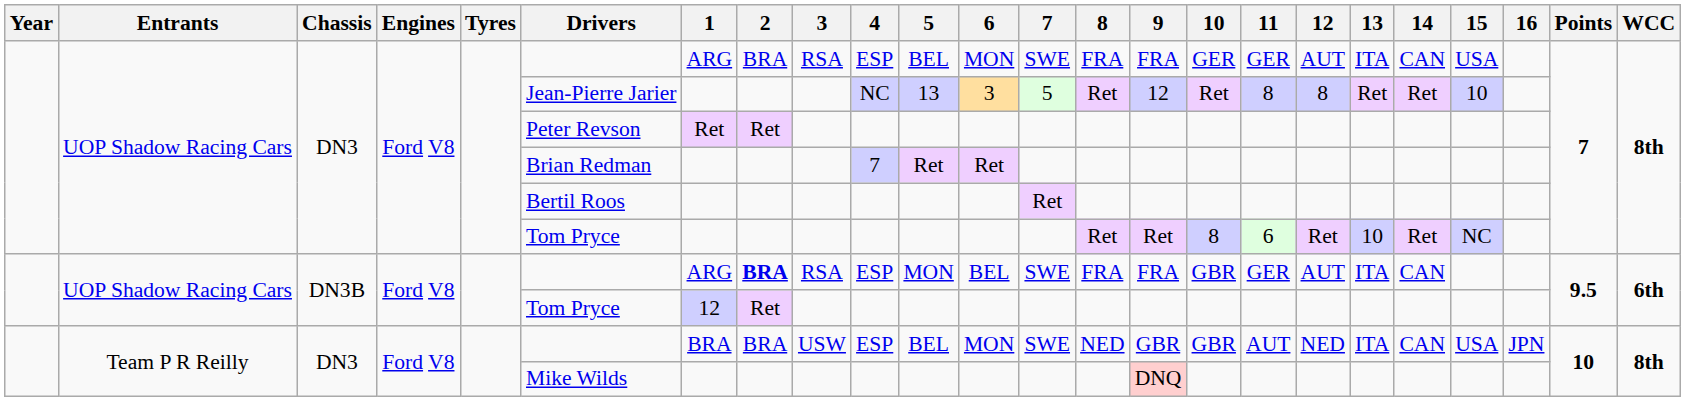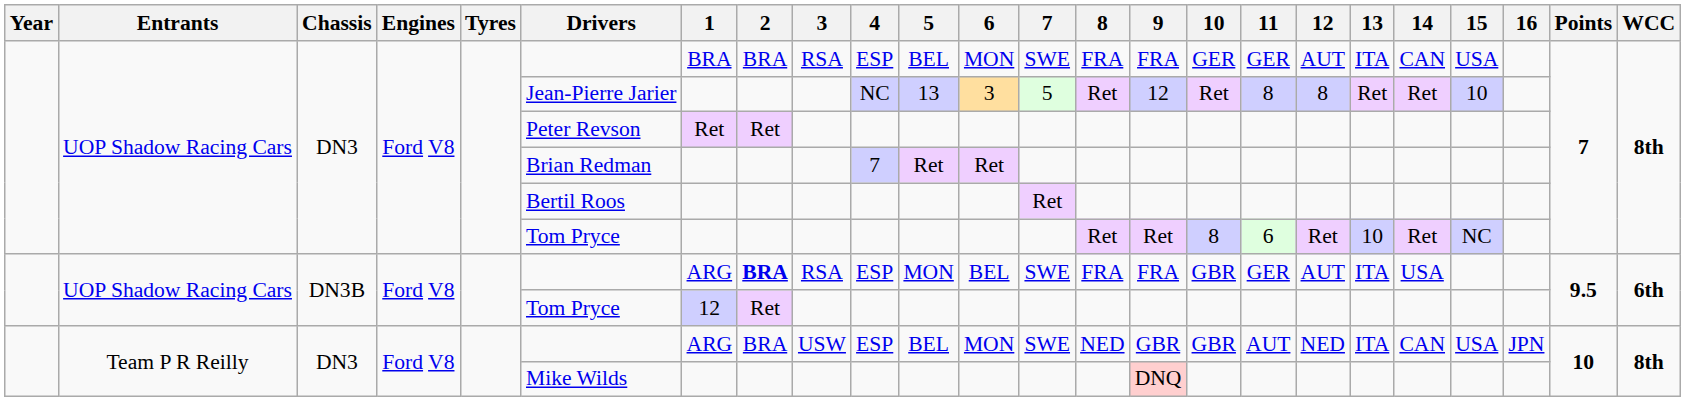(709, 58) ARG -> (709, 58) BRA
(1422, 272) CAN -> (1422, 272) USA
(709, 343) BRA -> (709, 343) ARG
